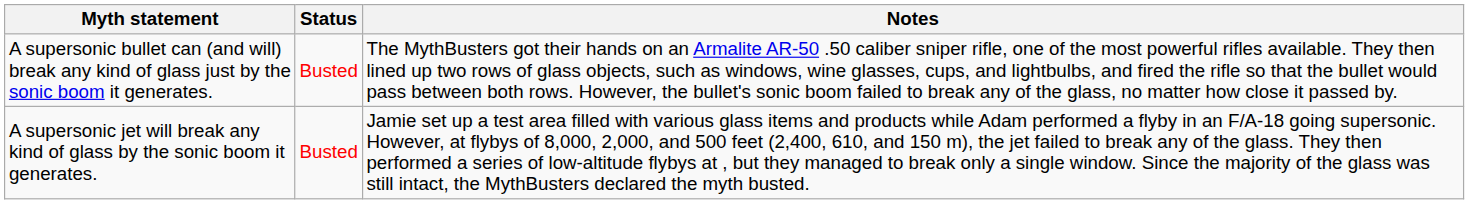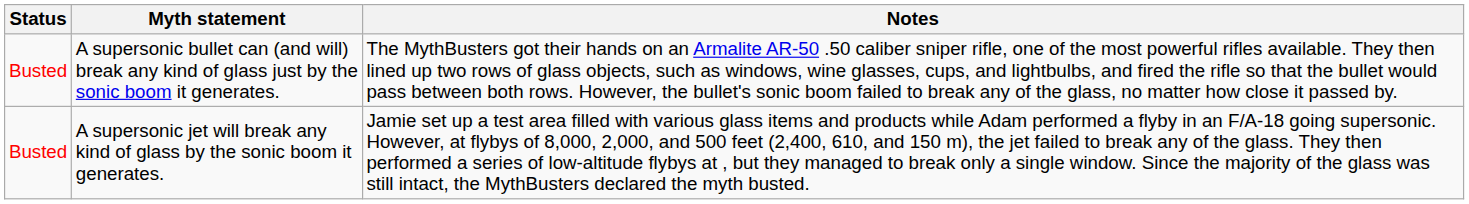columns swapped: (150, 19) <-> (329, 19)
